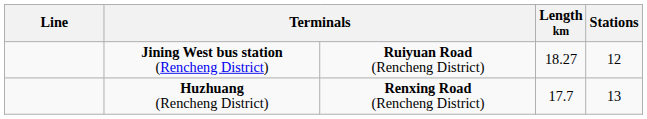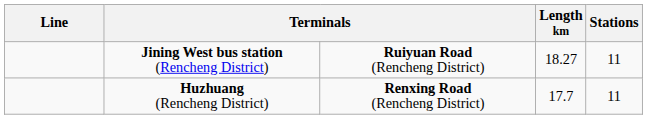(614, 60) 12 -> (614, 60) 11
(614, 96) 13 -> (614, 96) 11
